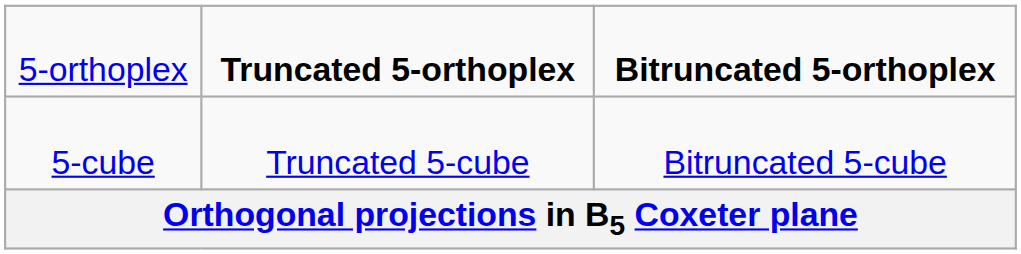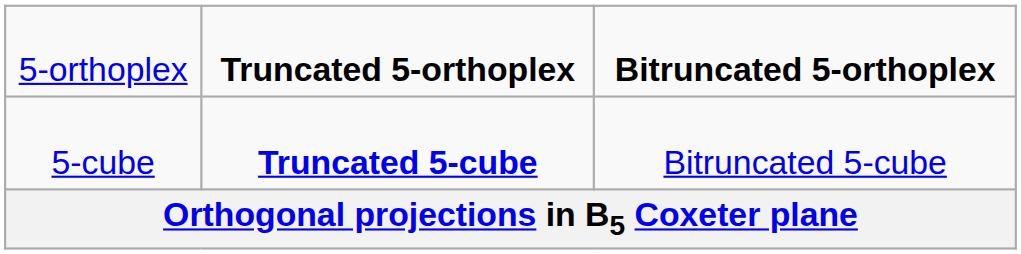(398, 161) normal -> (398, 161) bold
